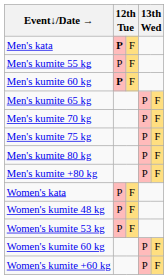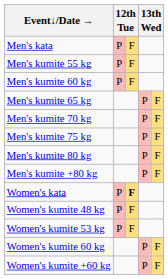(119, 45) bold -> (119, 45) normal
(119, 82) bold -> (119, 82) normal
(132, 192) normal -> (132, 192) bold
